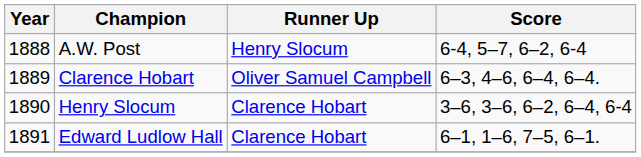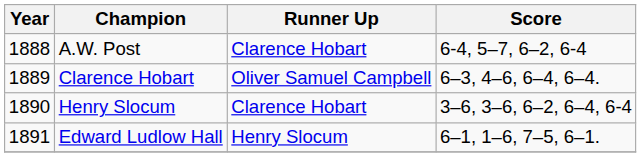(290, 48) Henry Slocum -> (299, 48) Clarence Hobart
(299, 136) Clarence Hobart -> (290, 136) Henry Slocum
